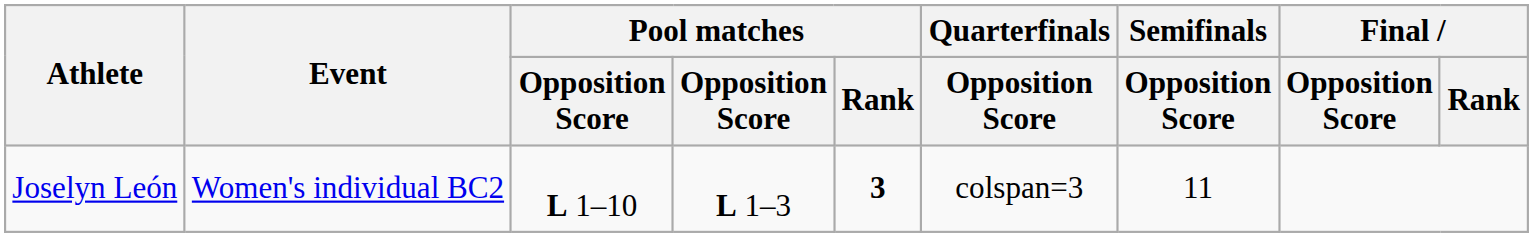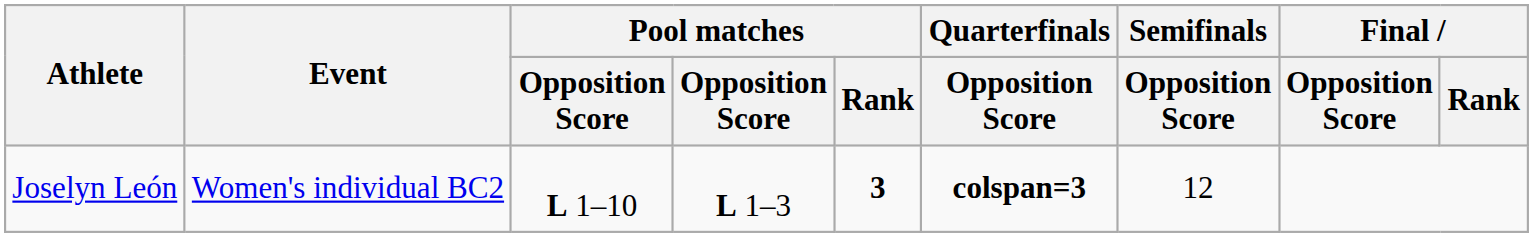(1019, 188) normal -> (1019, 188) bold
(1198, 188) 11 -> (1198, 188) 12
